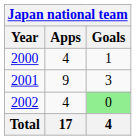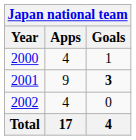(109, 80) normal -> (109, 80) bold
(109, 102) lightgreen background -> (109, 102) no background
